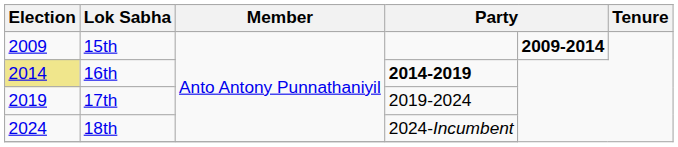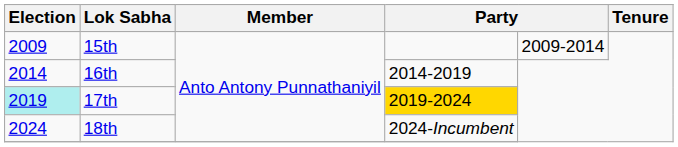(563, 45) bold -> (563, 45) normal
(28, 73) khaki background -> (28, 73) no background
(430, 73) bold -> (430, 73) normal
(28, 100) no background -> (28, 100) paleturquoise background
(430, 100) no background -> (430, 100) gold background
